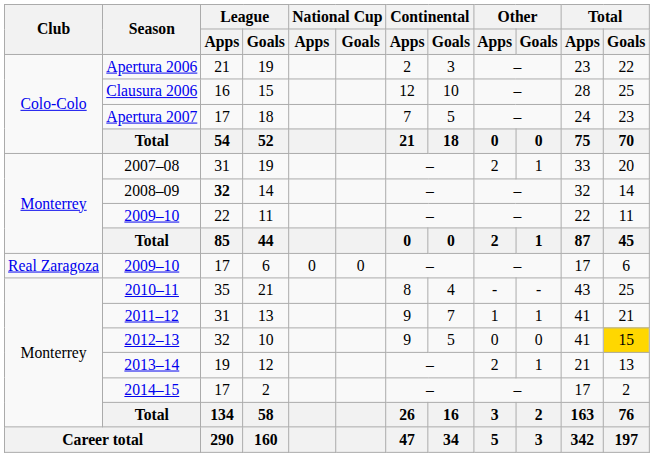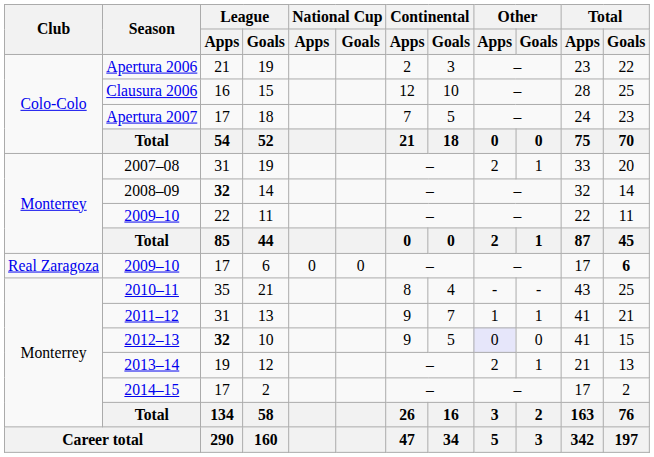(626, 265) normal -> (626, 265) bold
(222, 340) normal -> (222, 340) bold
(495, 340) no background -> (495, 340) lavender background
(626, 340) gold background -> (626, 340) no background
